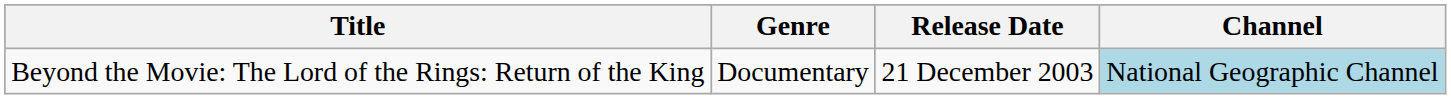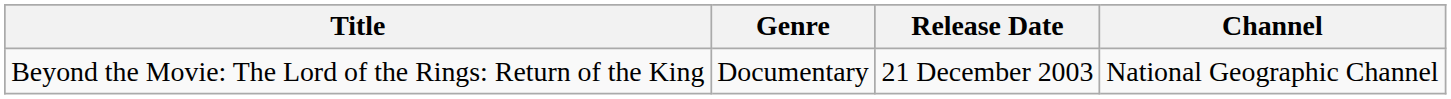(1272, 70) lightblue background -> (1272, 70) no background
